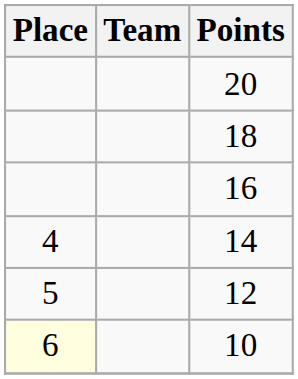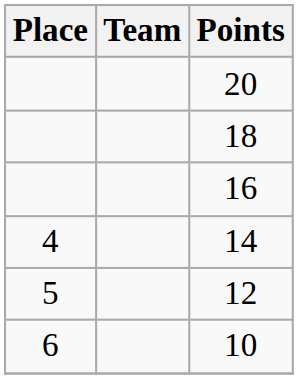(50, 345) lightyellow background -> (50, 345) no background
